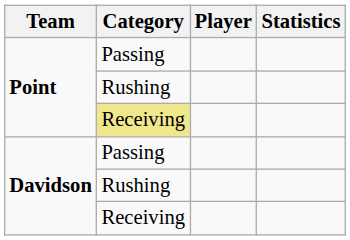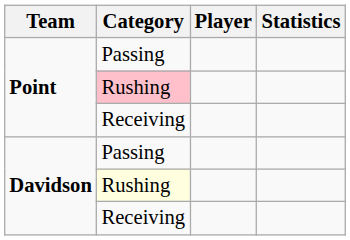(136, 86) no background -> (136, 86) pink background
(143, 119) khaki background -> (143, 119) no background
(136, 185) no background -> (136, 185) lightyellow background
